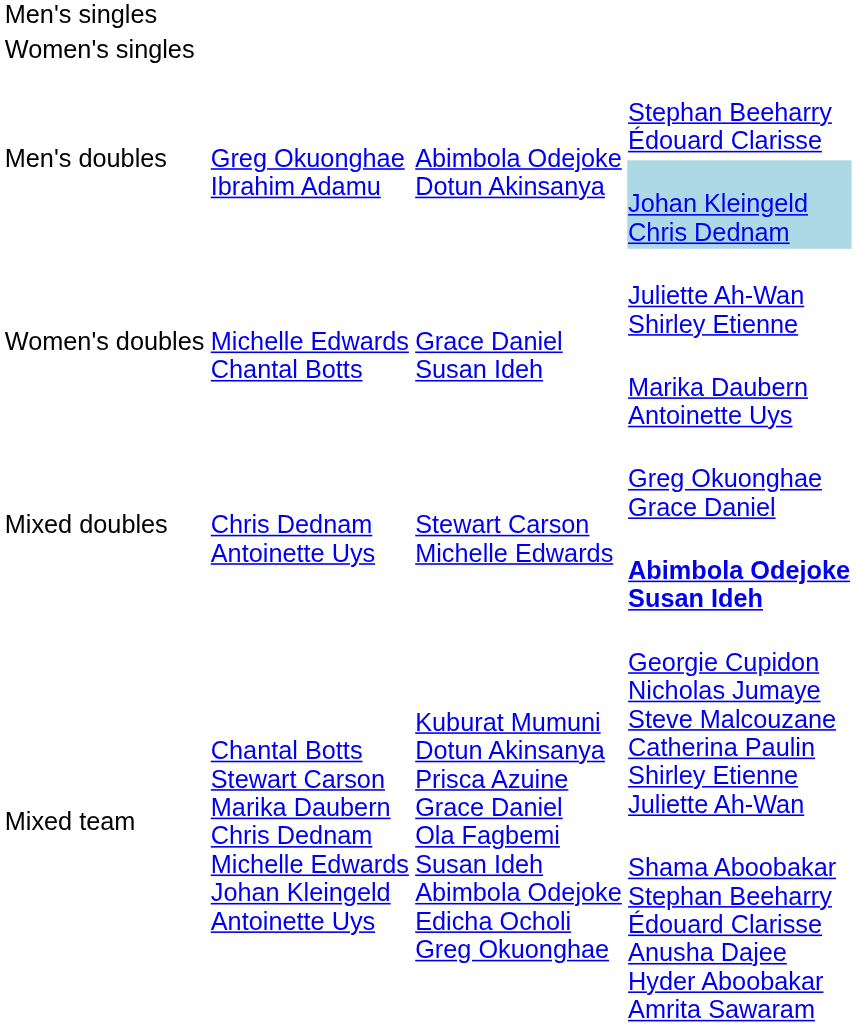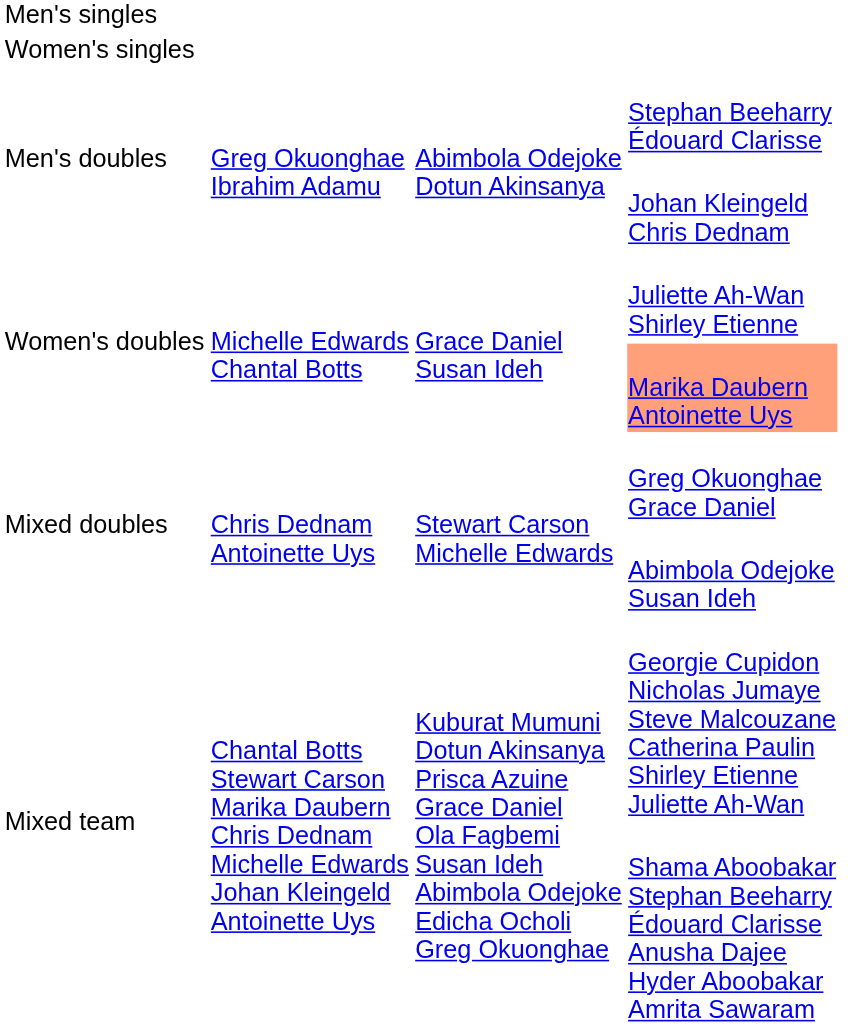(718, 218) lightblue background -> (718, 218) no background
(718, 401) no background -> (718, 401) lightsalmon background
(739, 585) bold -> (731, 585) normal
